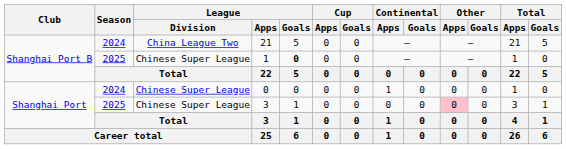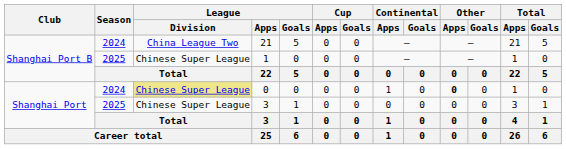(296, 58) bold -> (296, 58) normal
(193, 89) no background -> (193, 89) khaki background
(454, 89) normal -> (454, 89) bold
(454, 105) pink background -> (454, 105) no background
